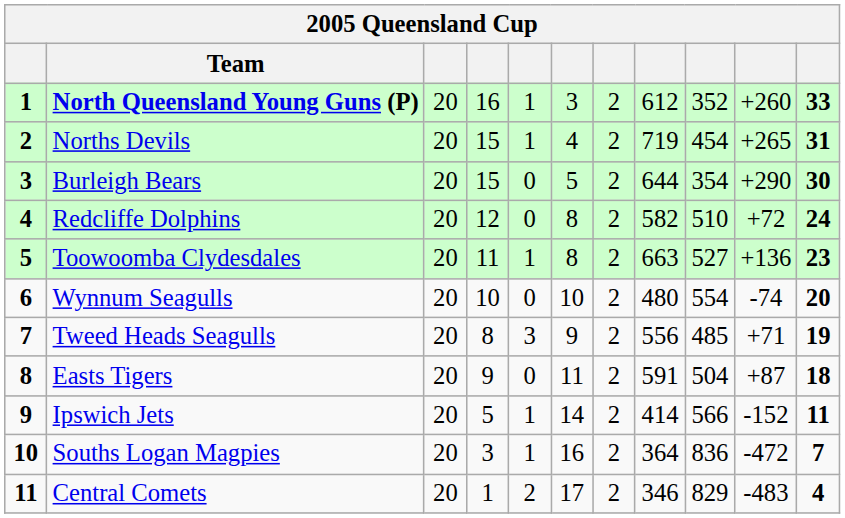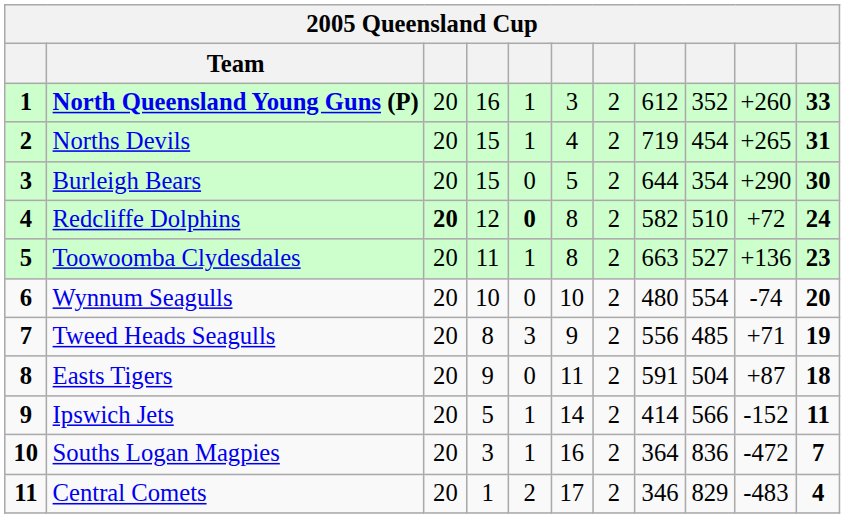(445, 219) normal -> (445, 219) bold
(530, 219) normal -> (530, 219) bold
